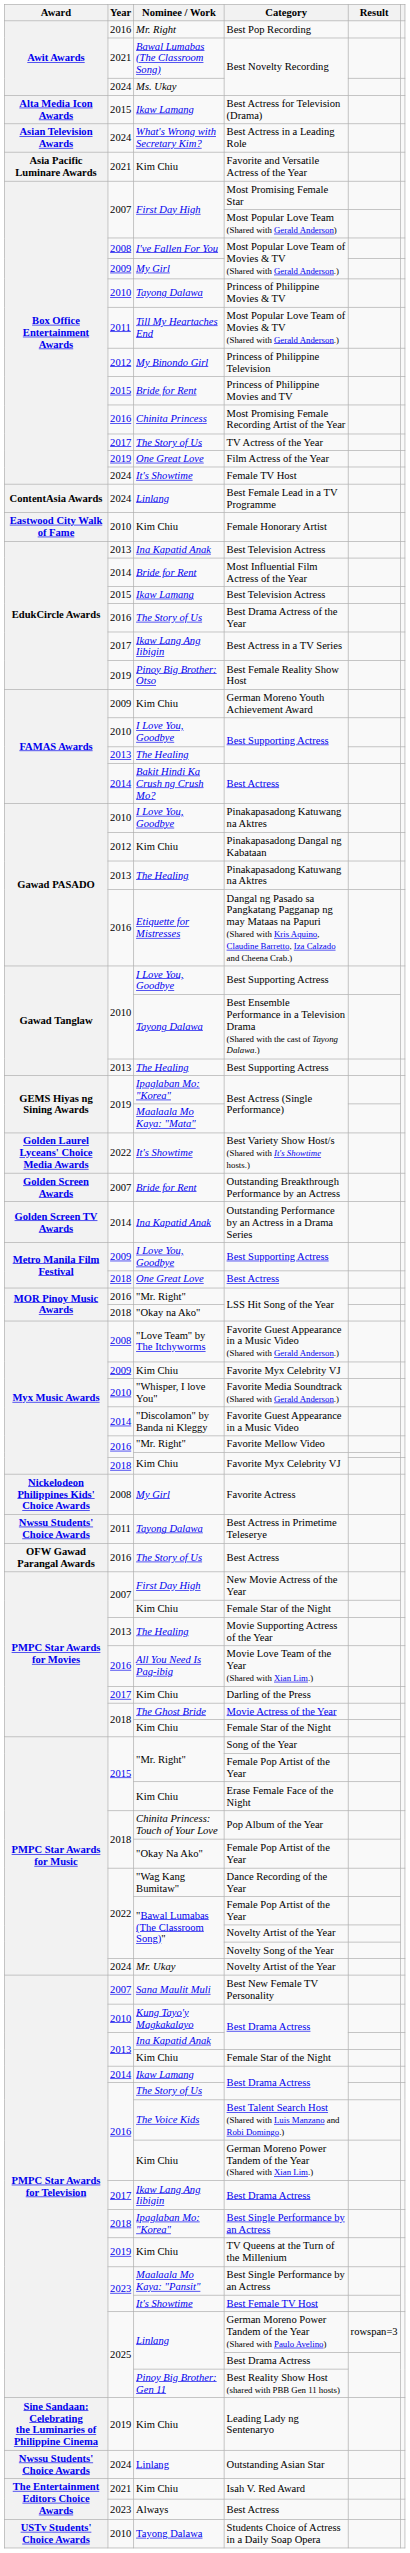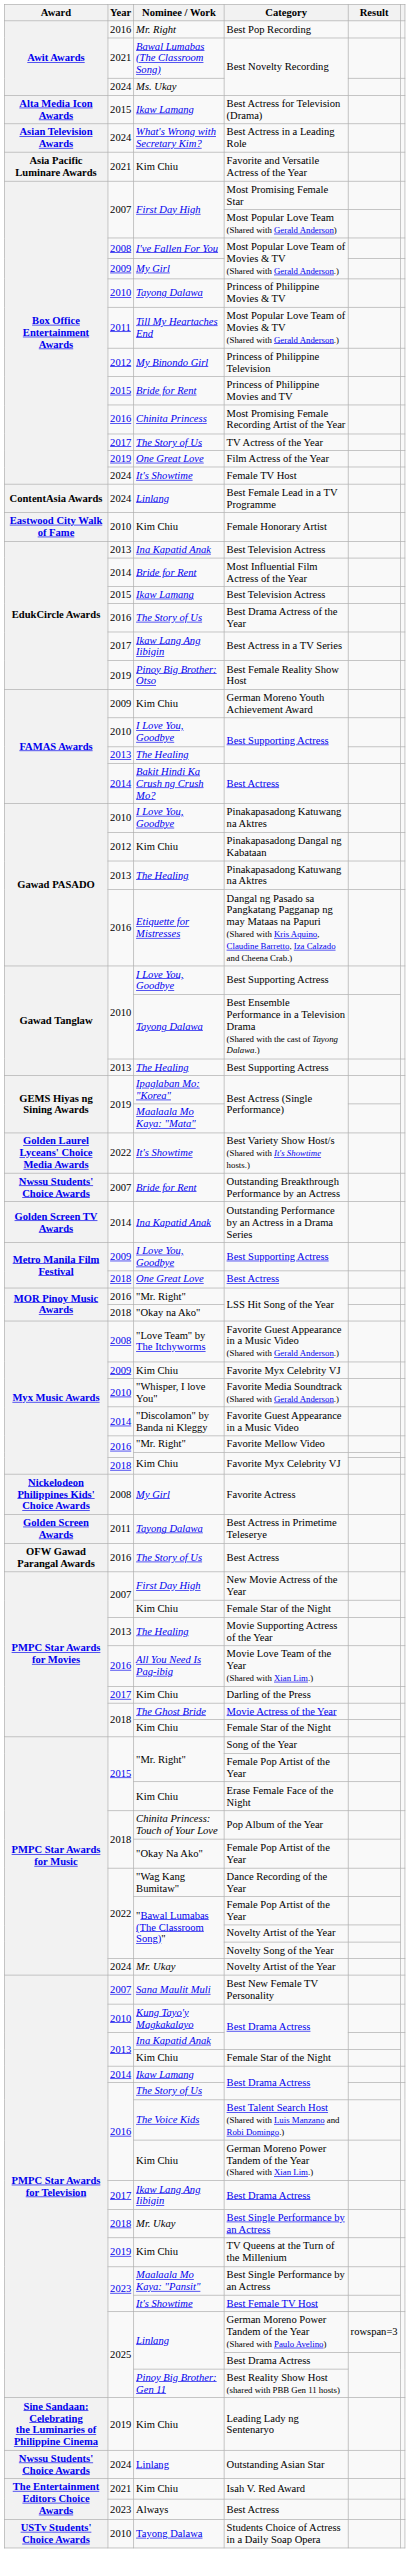(56, 1187) Golden Screen Awards -> (56, 1187) Nwssu Students' Choice Awards
(56, 1529) Nwssu Students' Choice Awards -> (56, 1529) Golden Screen Awards
(168, 2223) Ipaglaban Mo: "Korea" -> (156, 2223) Mr. Ukay
